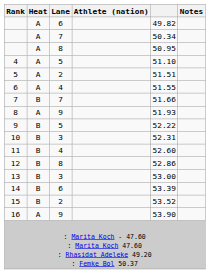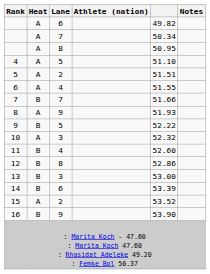(38, 138) B -> (38, 138) A
(164, 138) 52.31 -> (164, 138) 52.32
(38, 201) B -> (38, 201) A
(38, 214) A -> (38, 214) B
